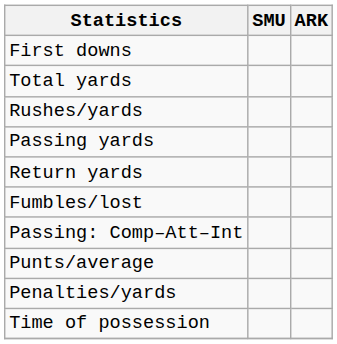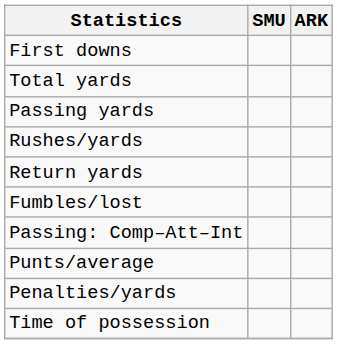rows swapped: (76, 111) <-> (82, 142)
